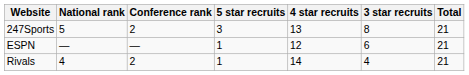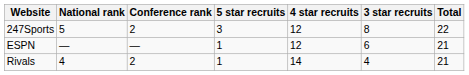(296, 29) 13 -> (296, 29) 12
(443, 29) 21 -> (443, 29) 22
